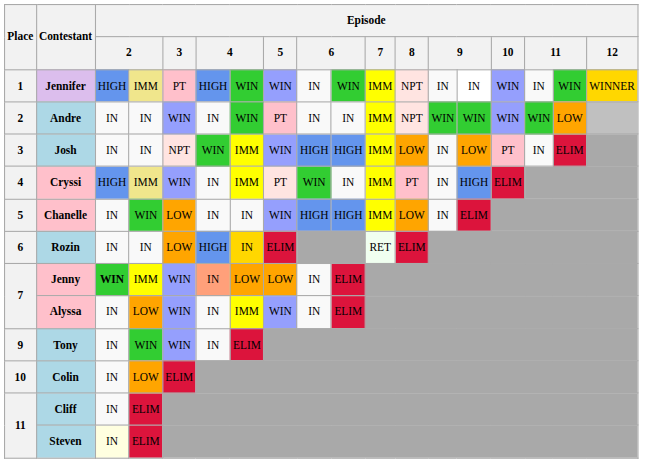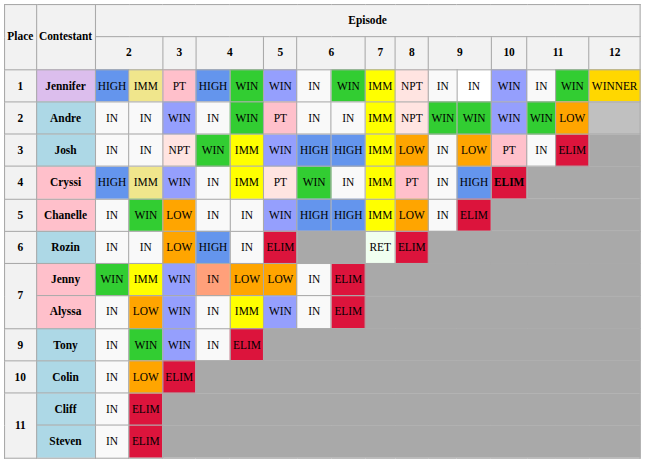(508, 182) normal -> (509, 182) bold
(247, 247) gold background -> (247, 247) no background
(112, 279) bold -> (112, 279) normal
(112, 441) lightyellow background -> (112, 441) no background
